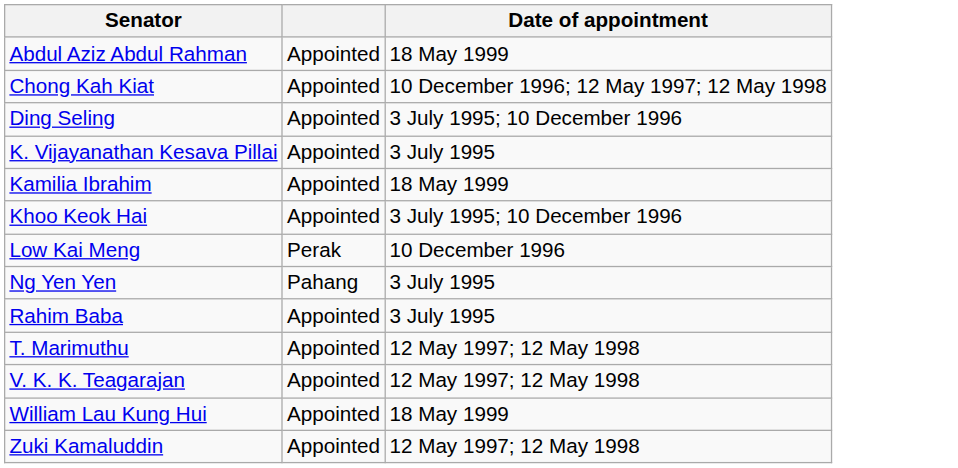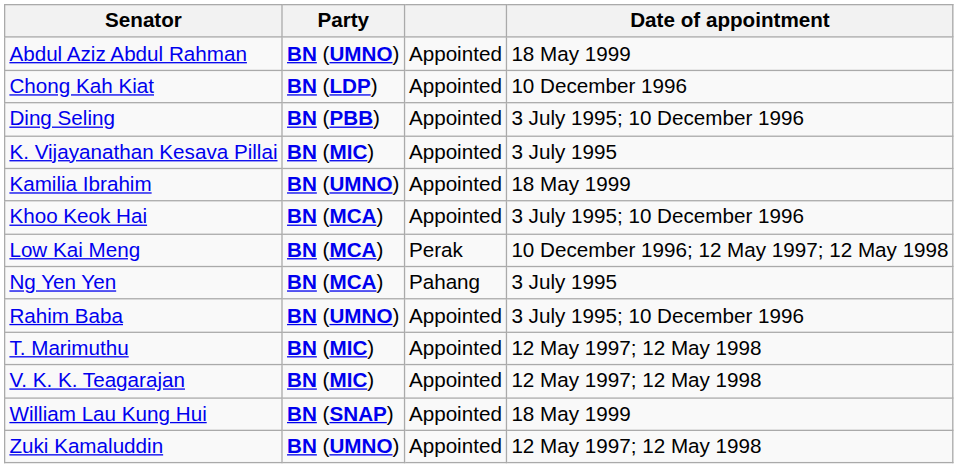+ column: (343, 20)
(608, 86) 10 December 1996; 12 May 1997; 12 May 1998 -> (599, 86) 10 December 1996
(477, 250) 10 December 1996 -> (730, 250) 10 December 1996; 12 May 1997; 12 May 1998
(442, 315) 3 July 1995 -> (658, 315) 3 July 1995; 10 December 1996
